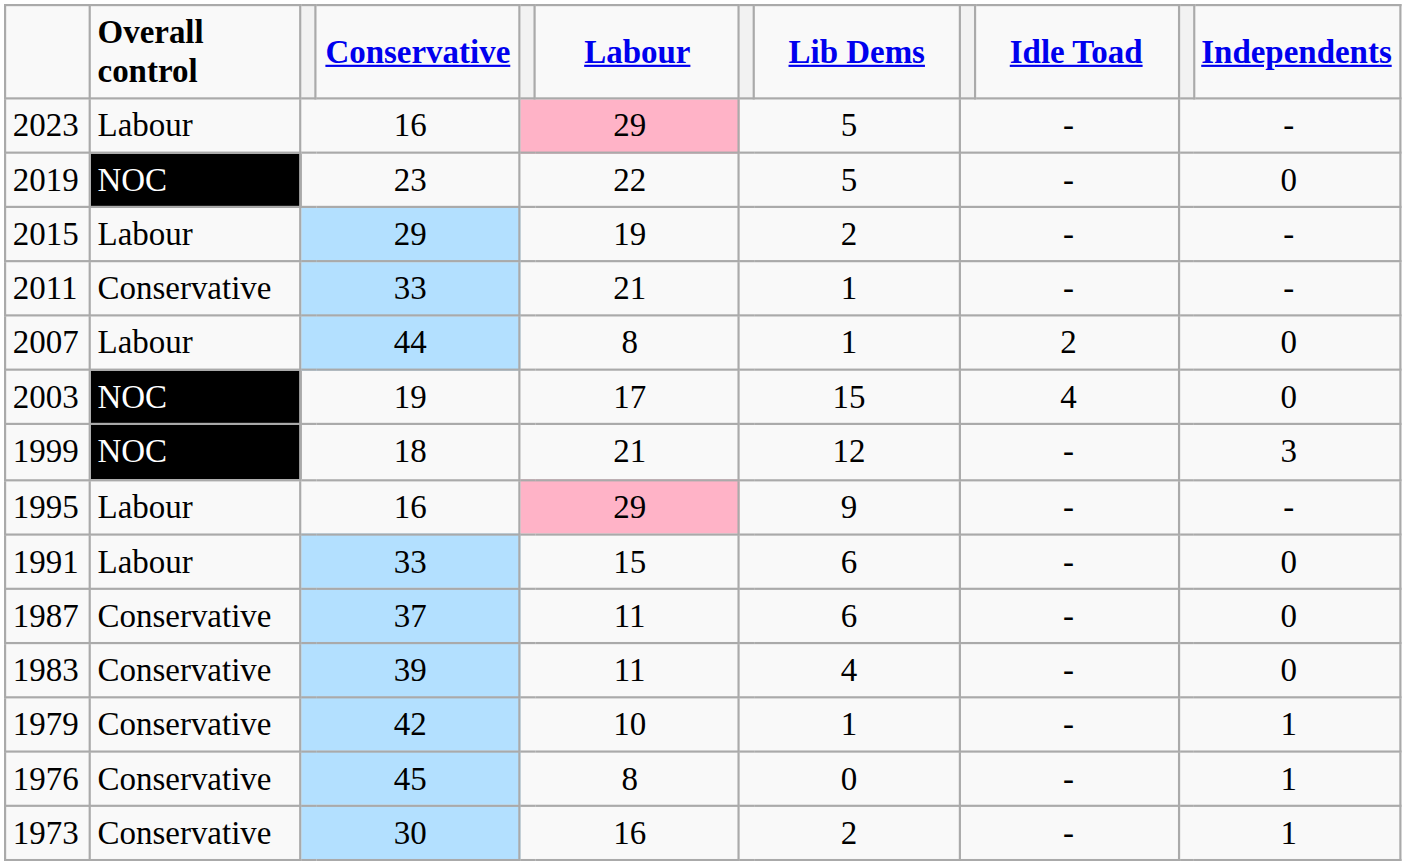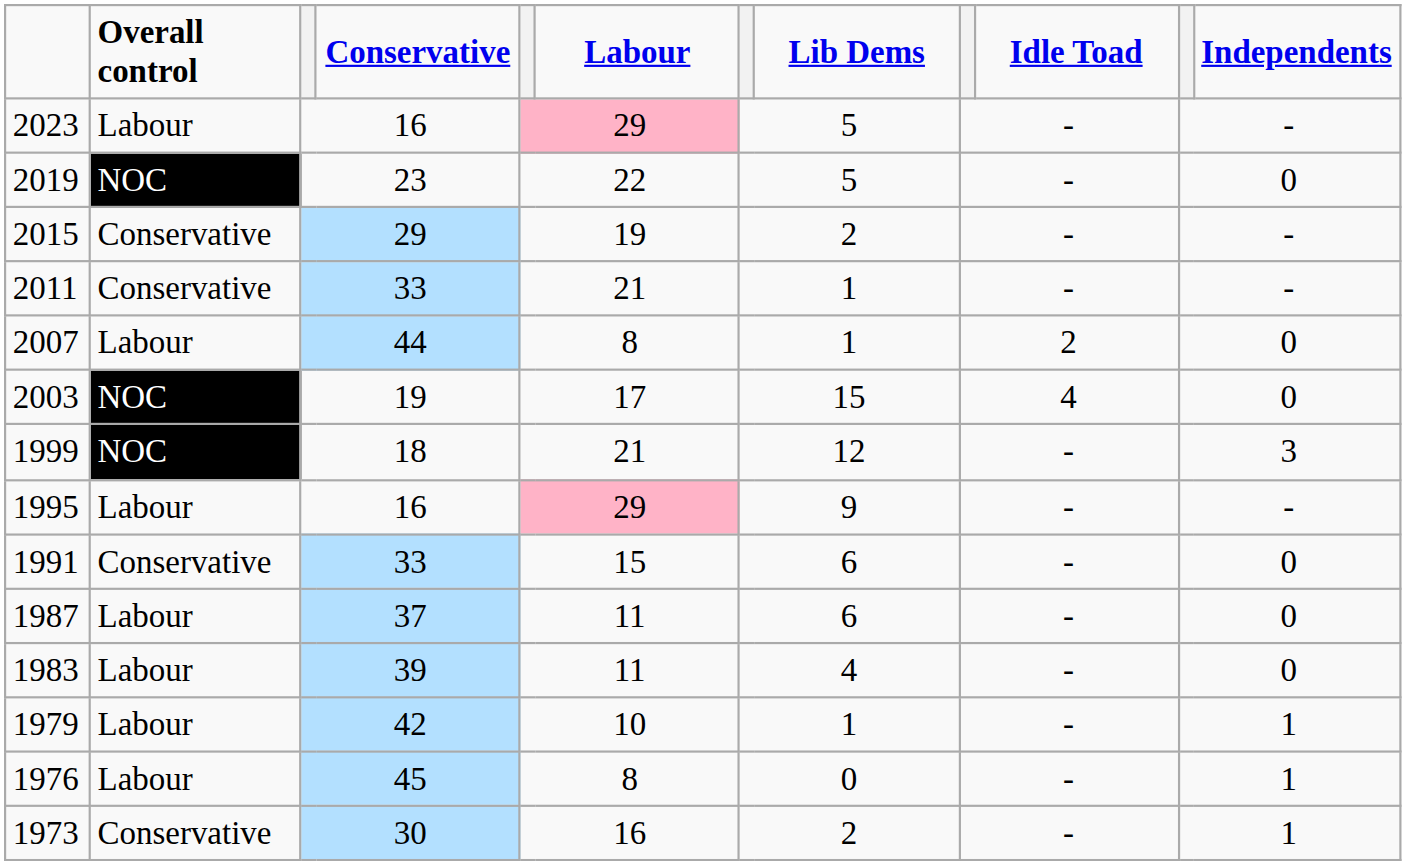(145, 234) Labour -> (184, 234) Conservative
(145, 560) Labour -> (184, 560) Conservative
(184, 614) Conservative -> (145, 614) Labour
(184, 669) Conservative -> (145, 669) Labour
(184, 723) Conservative -> (145, 723) Labour
(184, 777) Conservative -> (145, 777) Labour
